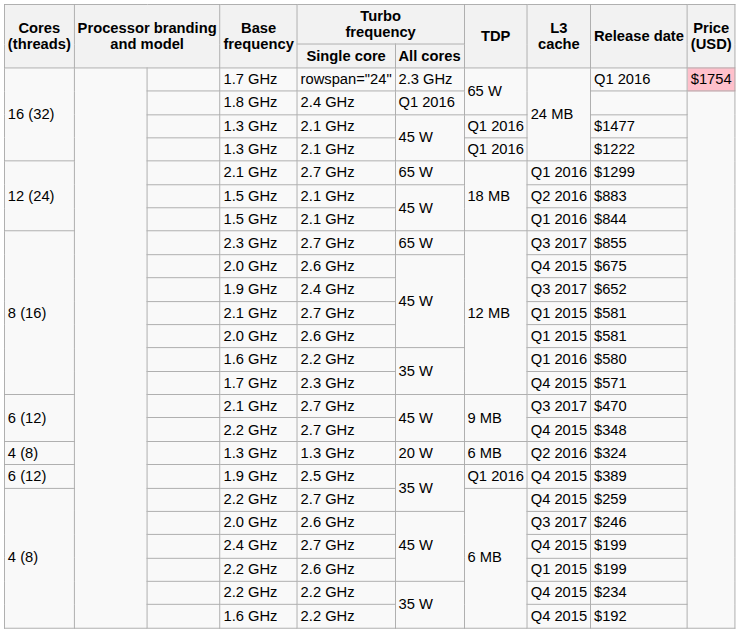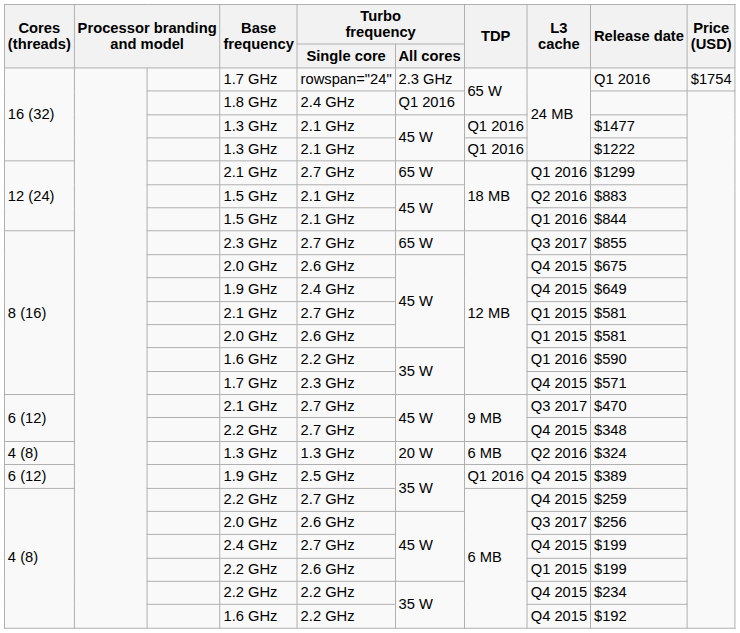(711, 79) pink background -> (711, 79) no background
(559, 289) Q3 2017 -> (559, 289) Q4 2015
(610, 289) $652 -> (610, 289) $649
(610, 359) $580 -> (610, 359) $590
(610, 522) $246 -> (610, 522) $256
